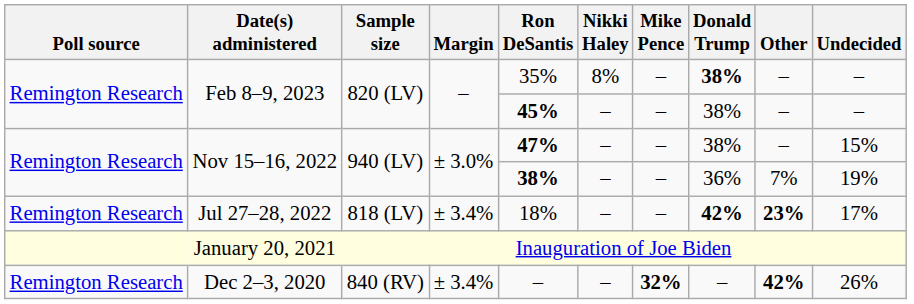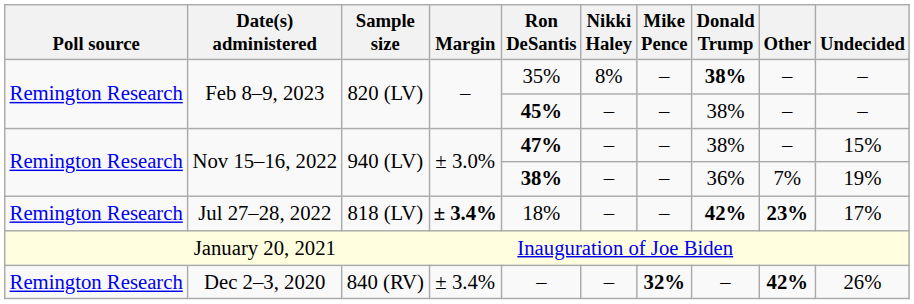(464, 213) normal -> (465, 213) bold
